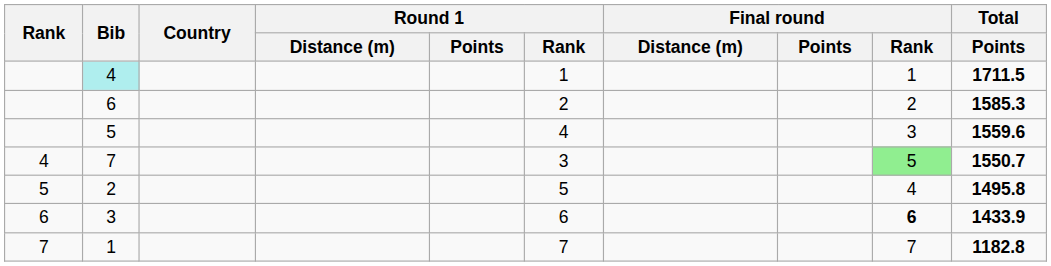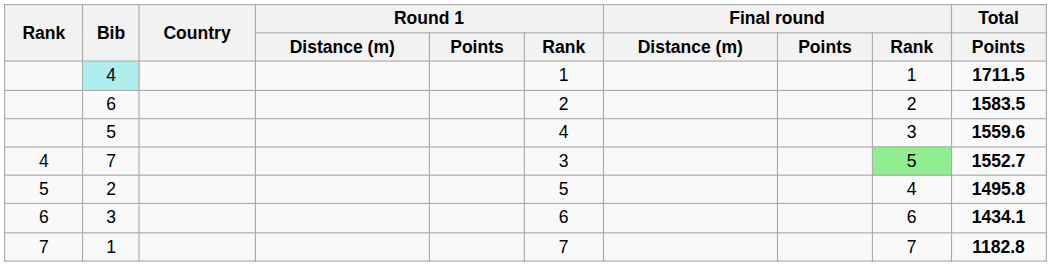(999, 103) 1585.3 -> (999, 103) 1583.5
(999, 160) 1550.7 -> (999, 160) 1552.7
(912, 217) bold -> (912, 217) normal
(999, 217) 1433.9 -> (999, 217) 1434.1
